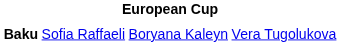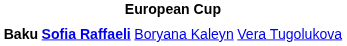(83, 34) normal -> (86, 34) bold
